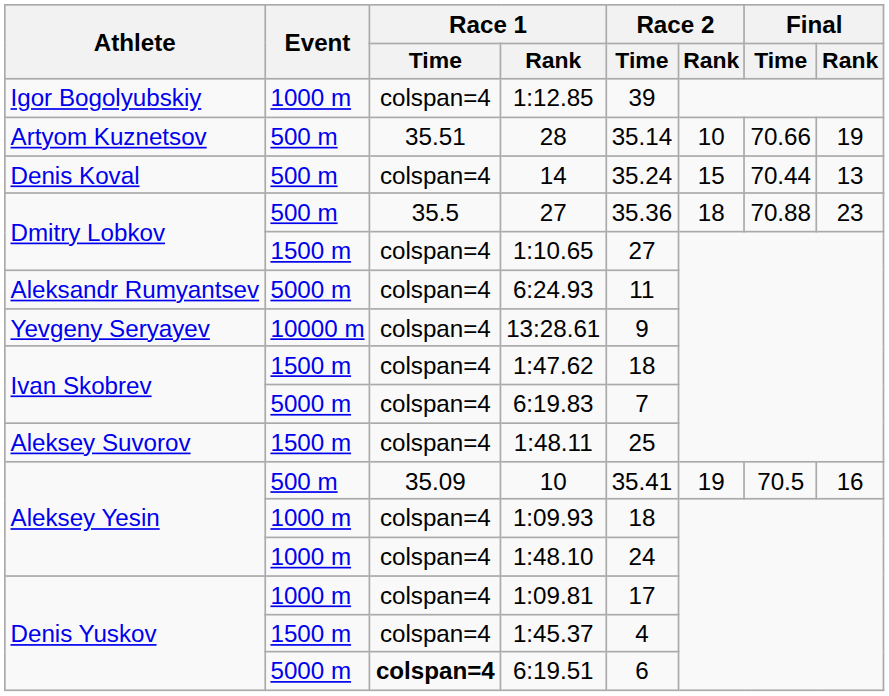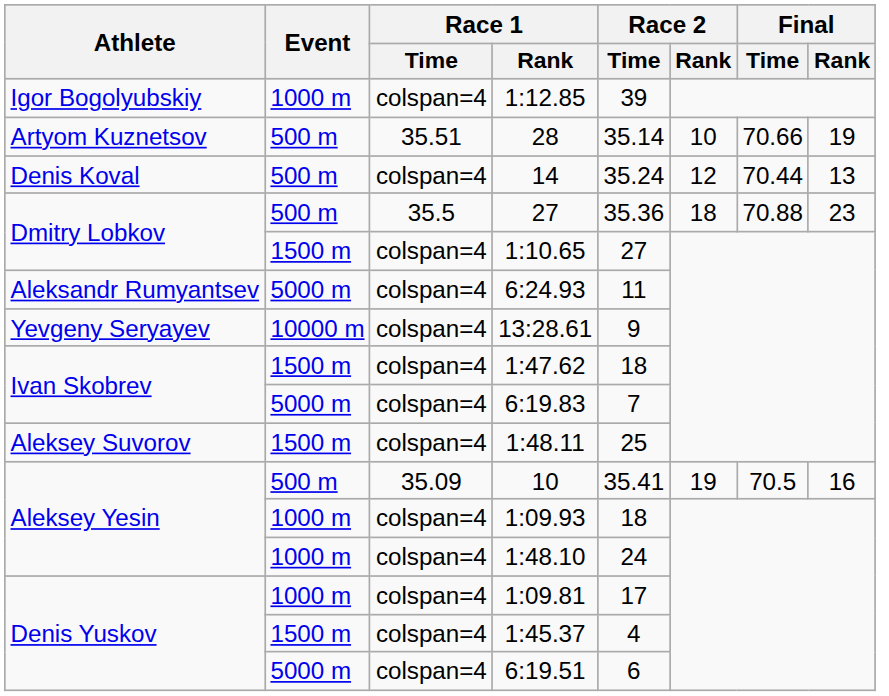(711, 175) 15 -> (703, 175) 12
(435, 672) bold -> (431, 672) normal
